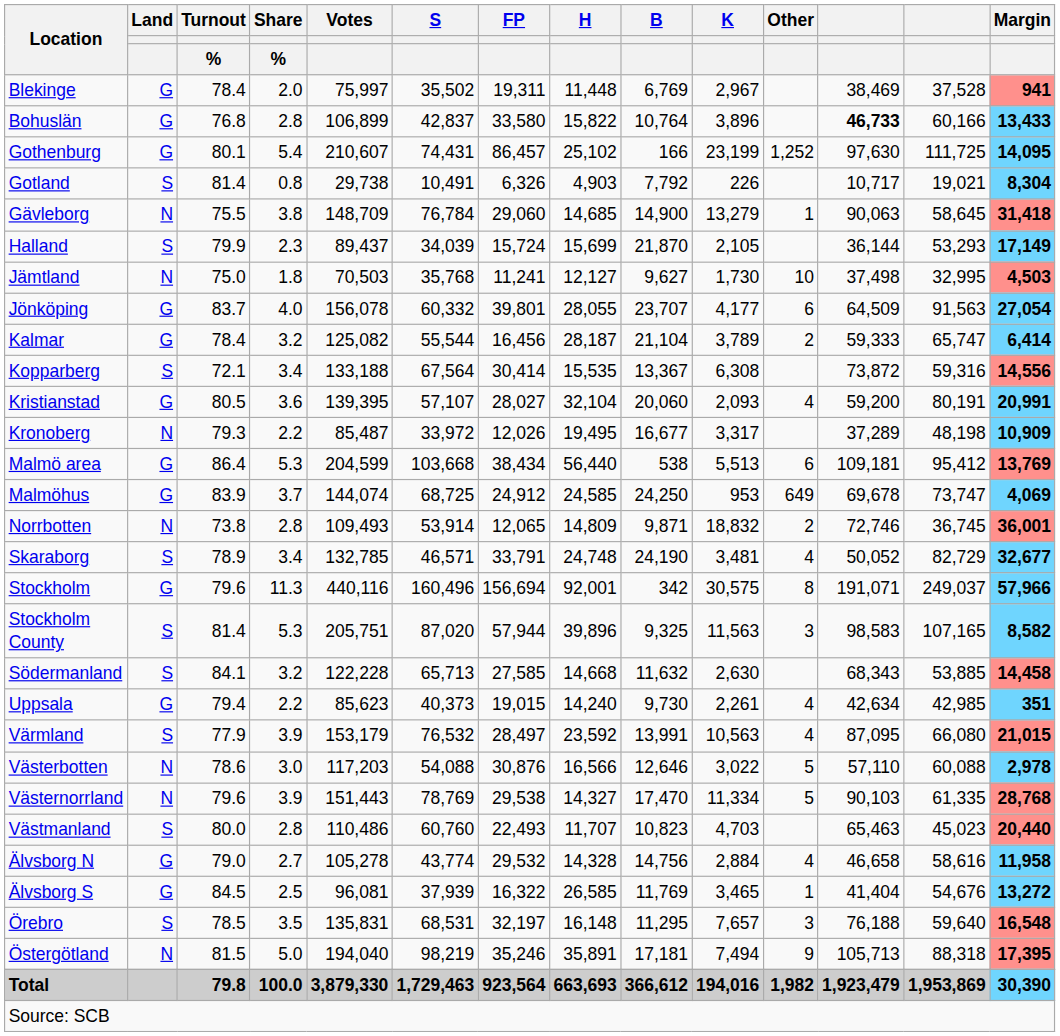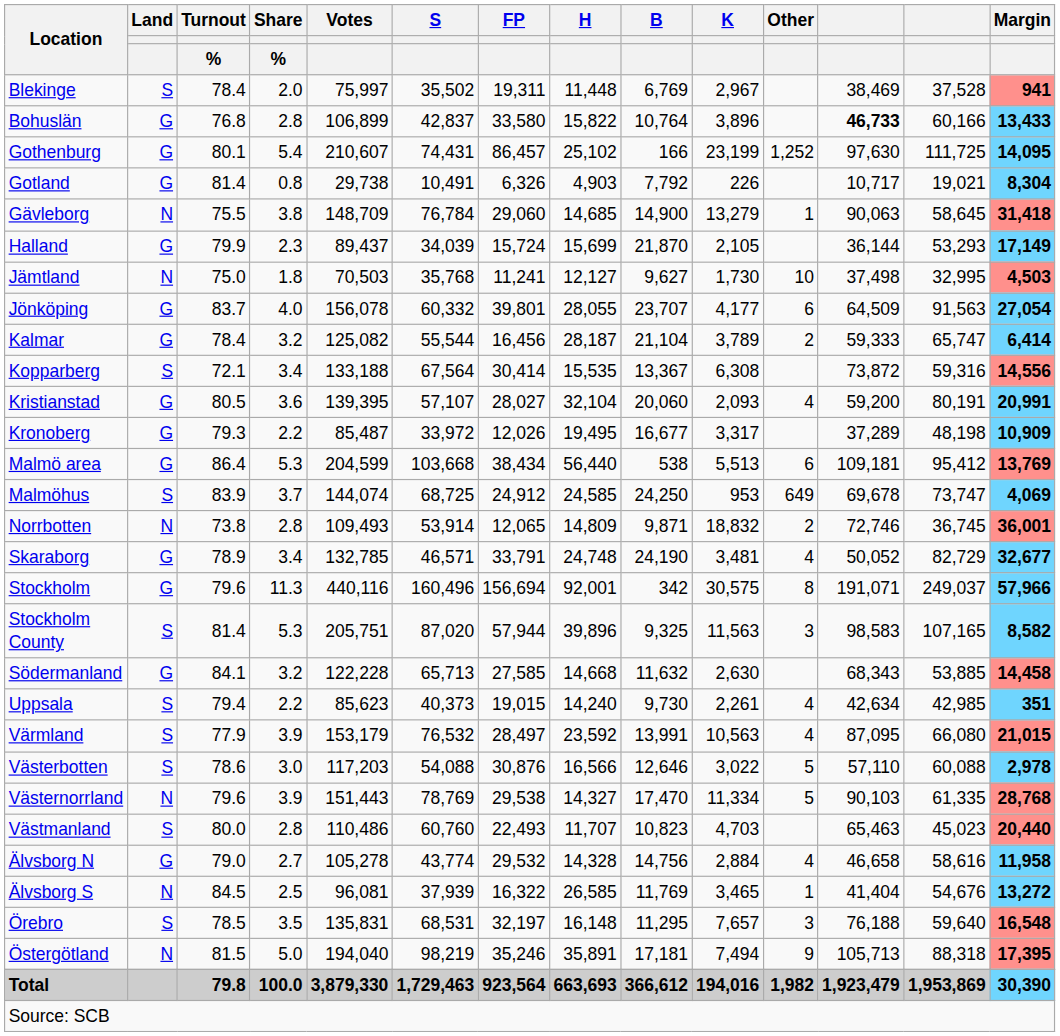(166, 90) G -> (167, 90) S
(167, 183) S -> (166, 183) G
(167, 246) S -> (166, 246) G
(167, 432) N -> (166, 432) G
(166, 495) G -> (167, 495) S
(167, 557) S -> (166, 557) G
(167, 673) S -> (166, 673) G
(166, 704) G -> (167, 704) S
(167, 767) N -> (167, 767) S
(166, 891) G -> (167, 891) N
